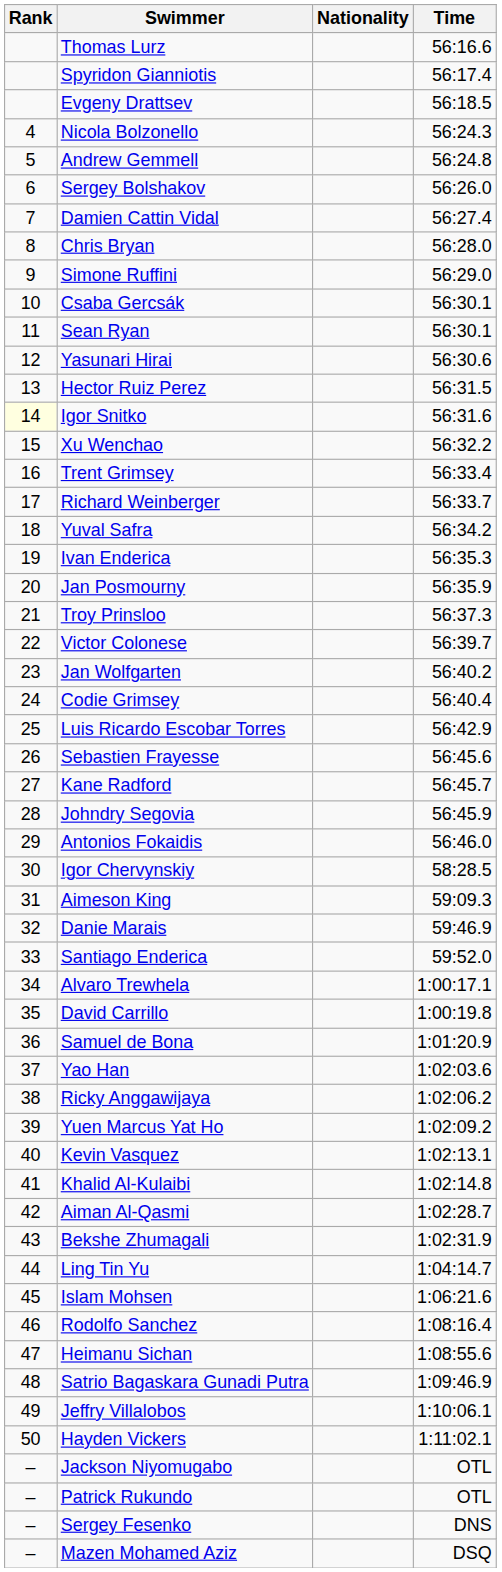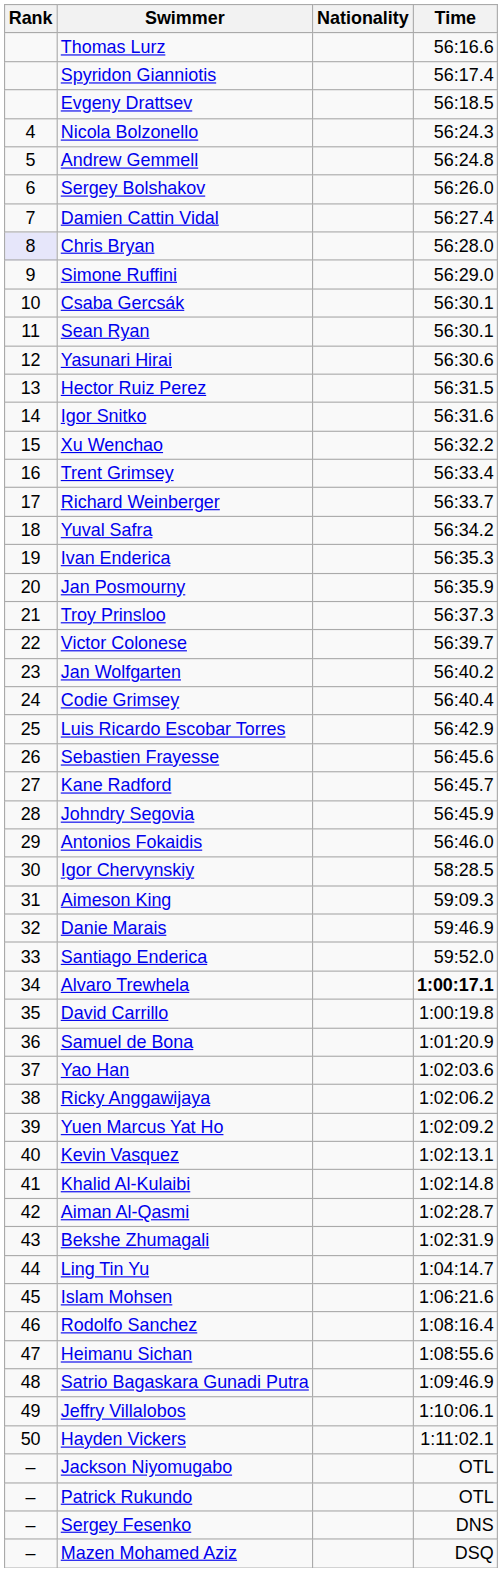(31, 246) no background -> (31, 246) lavender background
(31, 416) lightyellow background -> (31, 416) no background
(454, 984) normal -> (455, 984) bold
